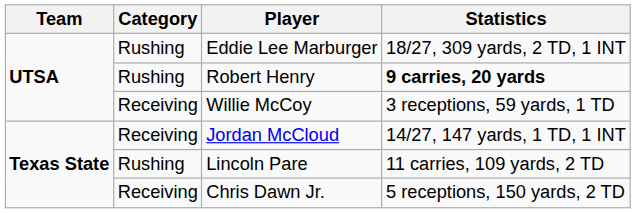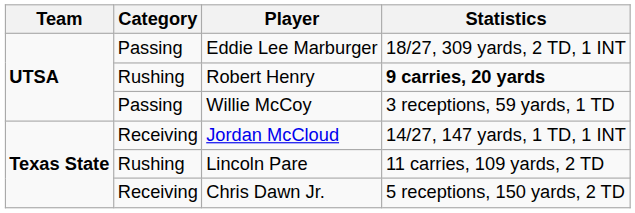(151, 48) Rushing -> (150, 48) Passing
(158, 105) Receiving -> (150, 105) Passing
